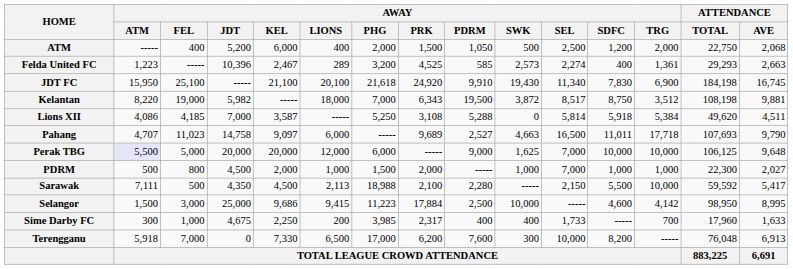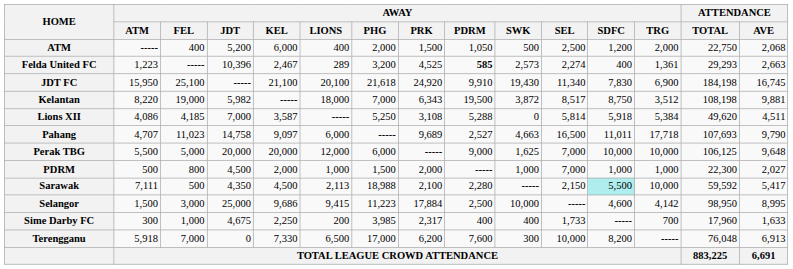(485, 65) normal -> (485, 65) bold
(146, 152) lavender background -> (146, 152) no background
(620, 186) no background -> (620, 186) paleturquoise background
